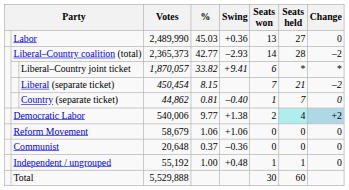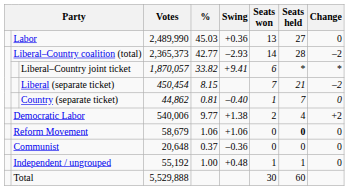(303, 116) paleturquoise background -> (303, 116) no background
(337, 116) lightblue background -> (337, 116) no background
(303, 131) normal -> (303, 131) bold
